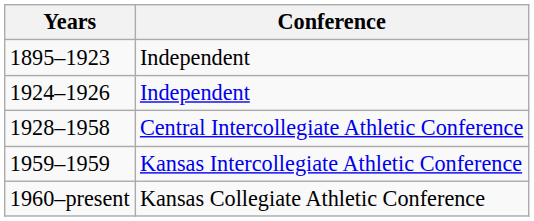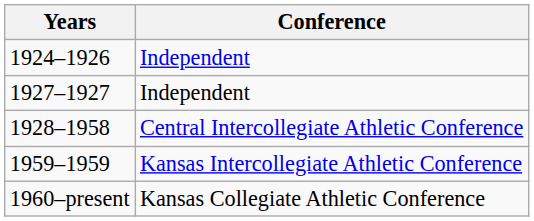- row: (60, 57)
+ row: (60, 92)
